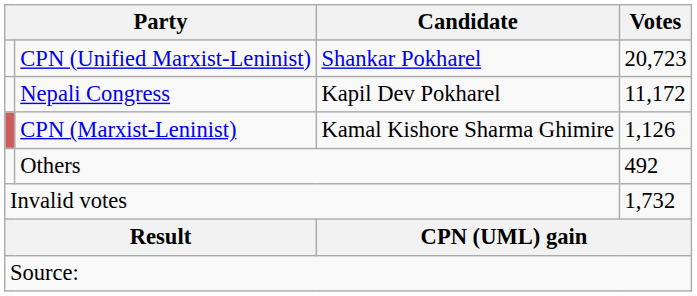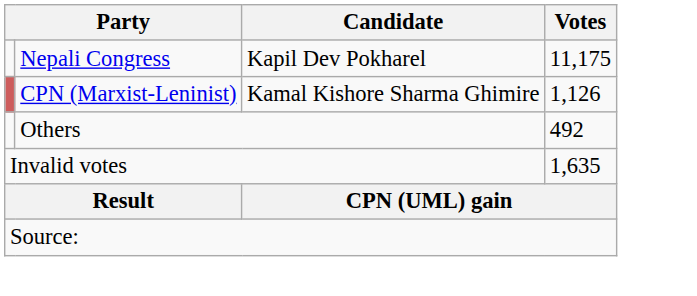- row: (166, 58)
(655, 93) 11,172 -> (580, 58) 11,175
(650, 201) 1,732 -> (575, 165) 1,635
